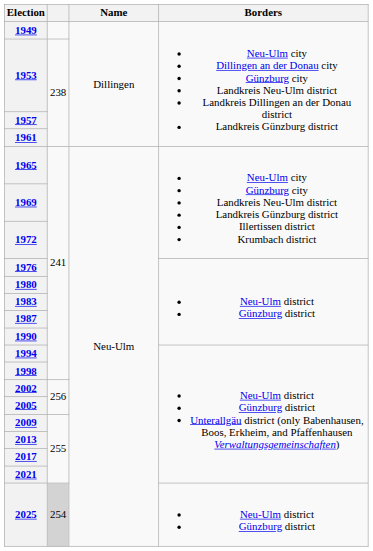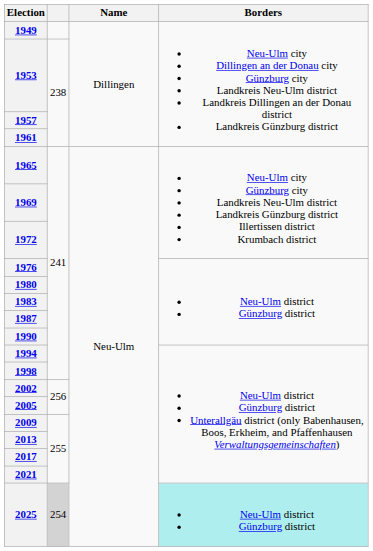(263, 521) no background -> (263, 521) paleturquoise background
